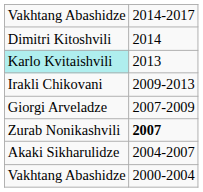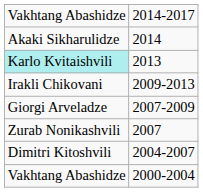(60, 38) Dimitri Kitoshvili -> (64, 38) Akaki Sikharulidze
(147, 130) bold -> (147, 130) normal
(64, 152) Akaki Sikharulidze -> (60, 152) Dimitri Kitoshvili
